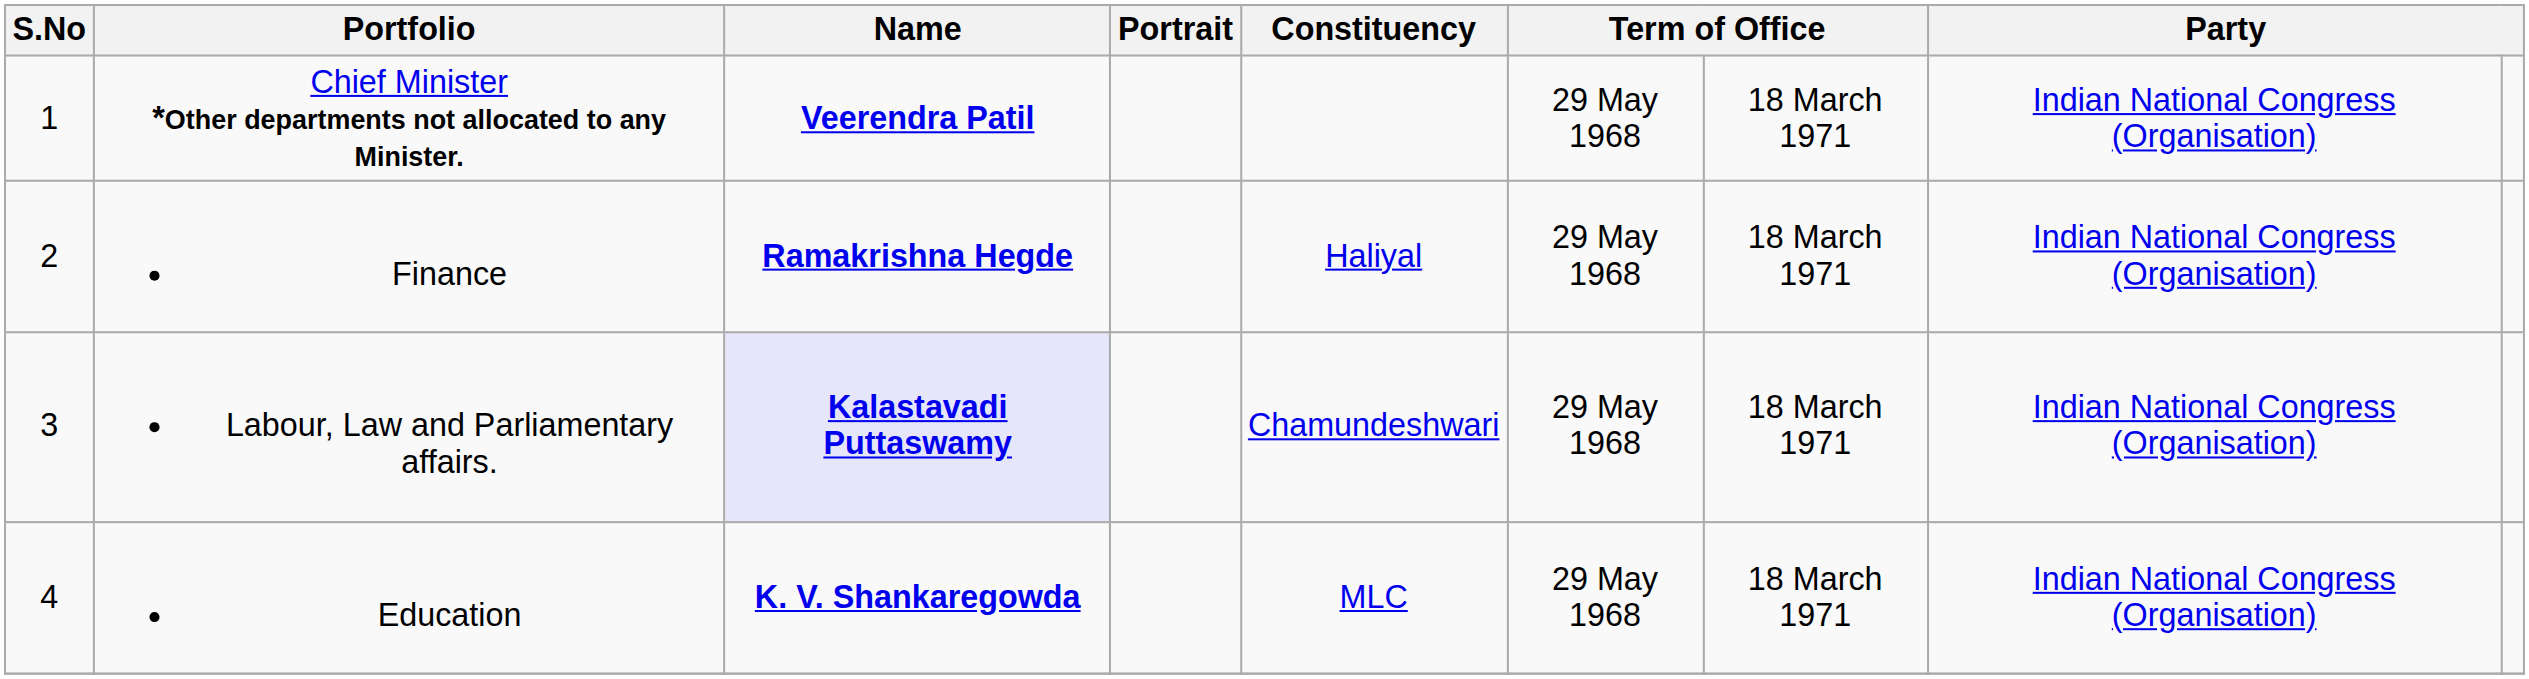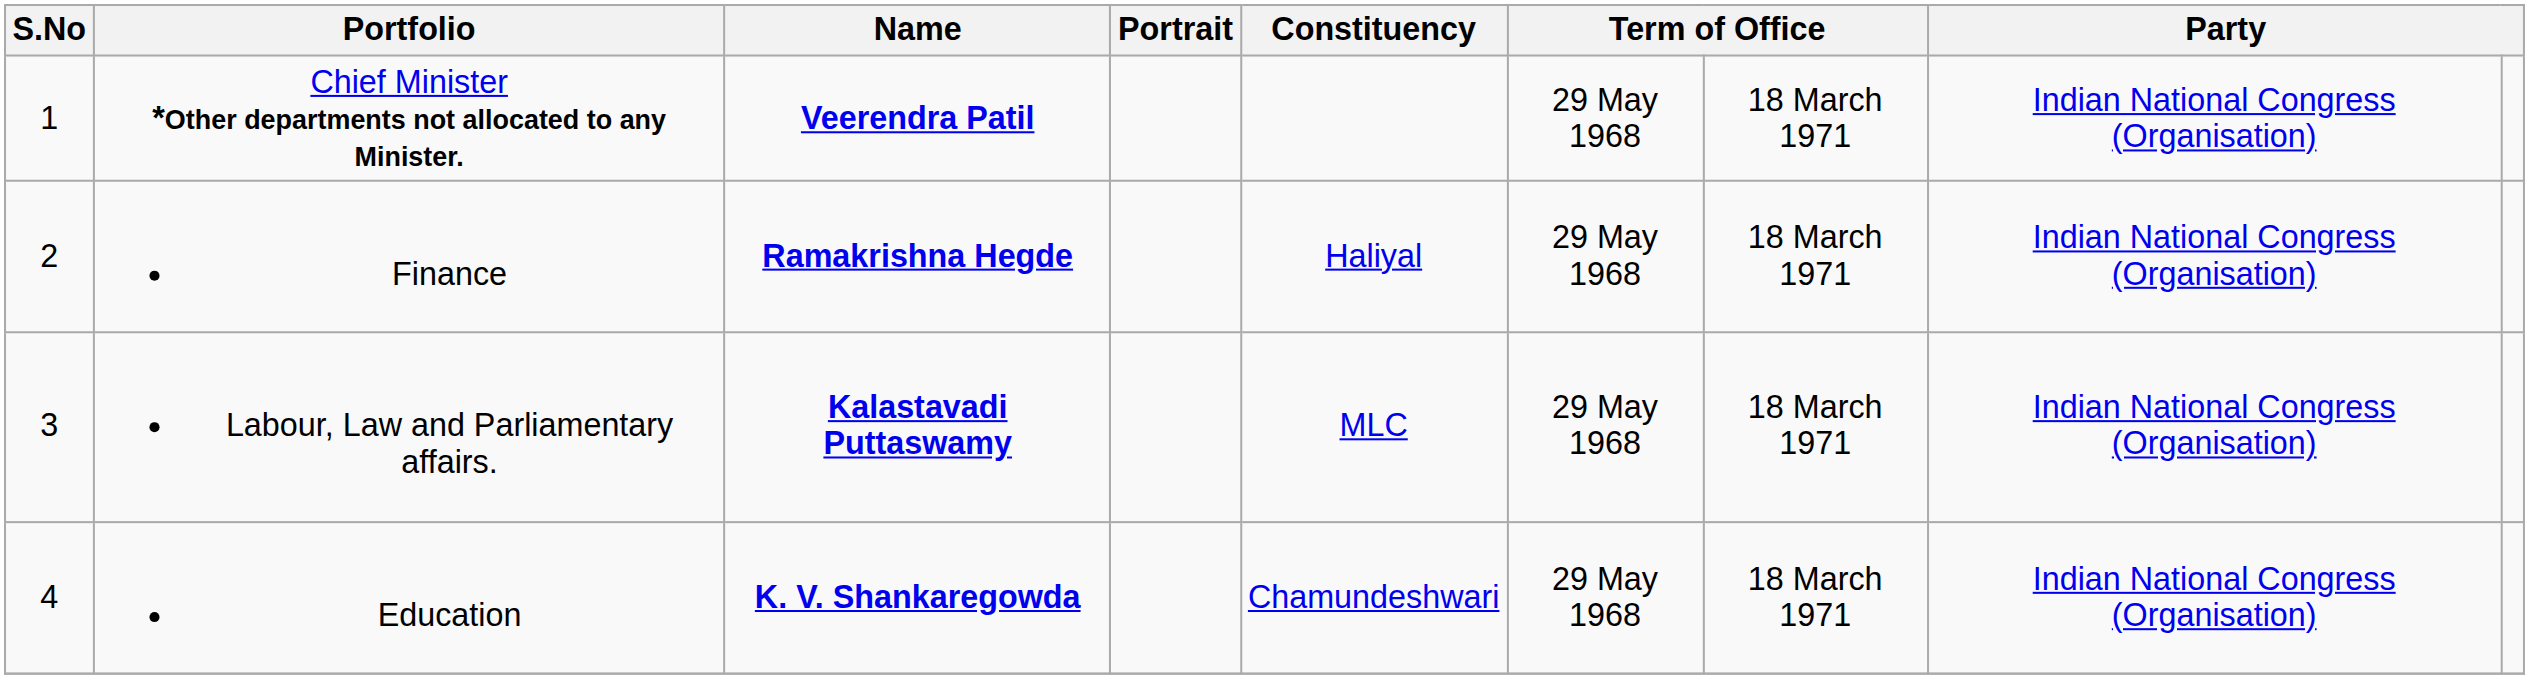(918, 426) lavender background -> (918, 426) no background
(1374, 426) Chamundeshwari -> (1374, 426) MLC
(1374, 596) MLC -> (1374, 596) Chamundeshwari
